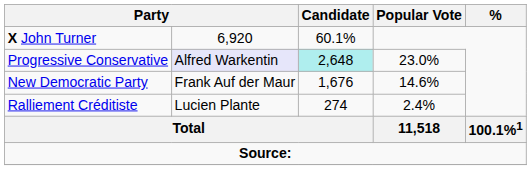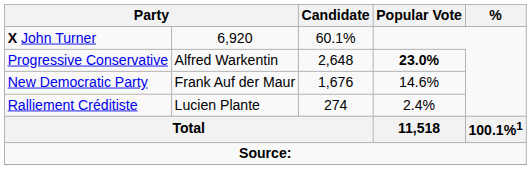(226, 60) lavender background -> (226, 60) no background
(336, 60) paleturquoise background -> (336, 60) no background
(419, 60) normal -> (419, 60) bold
